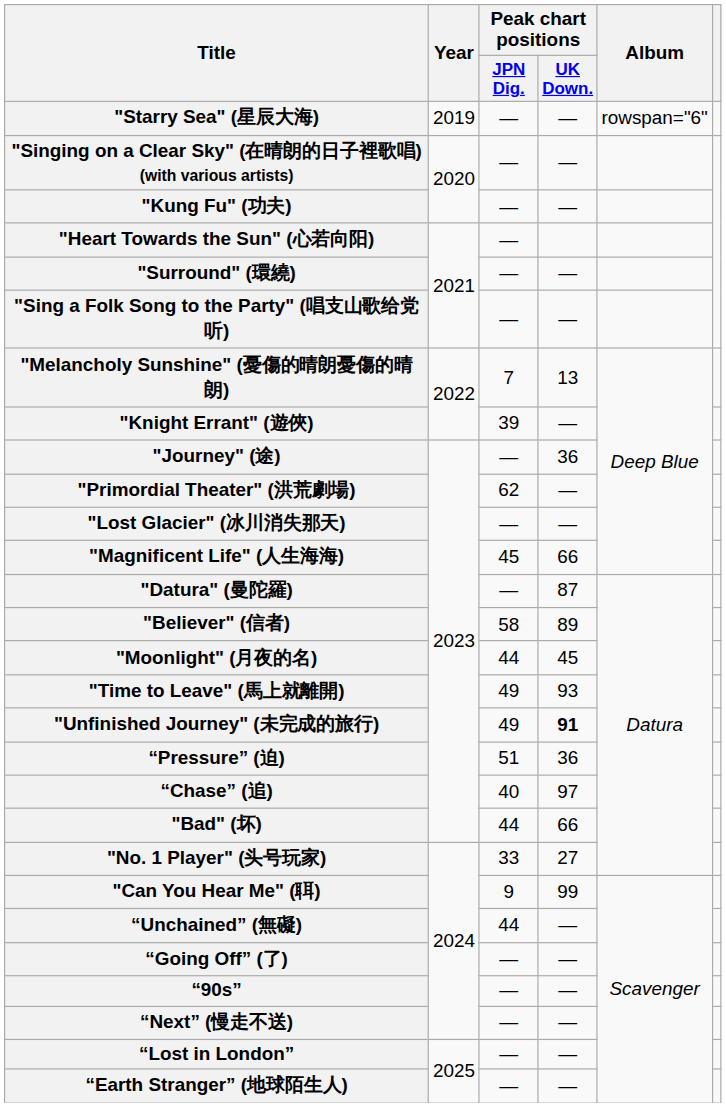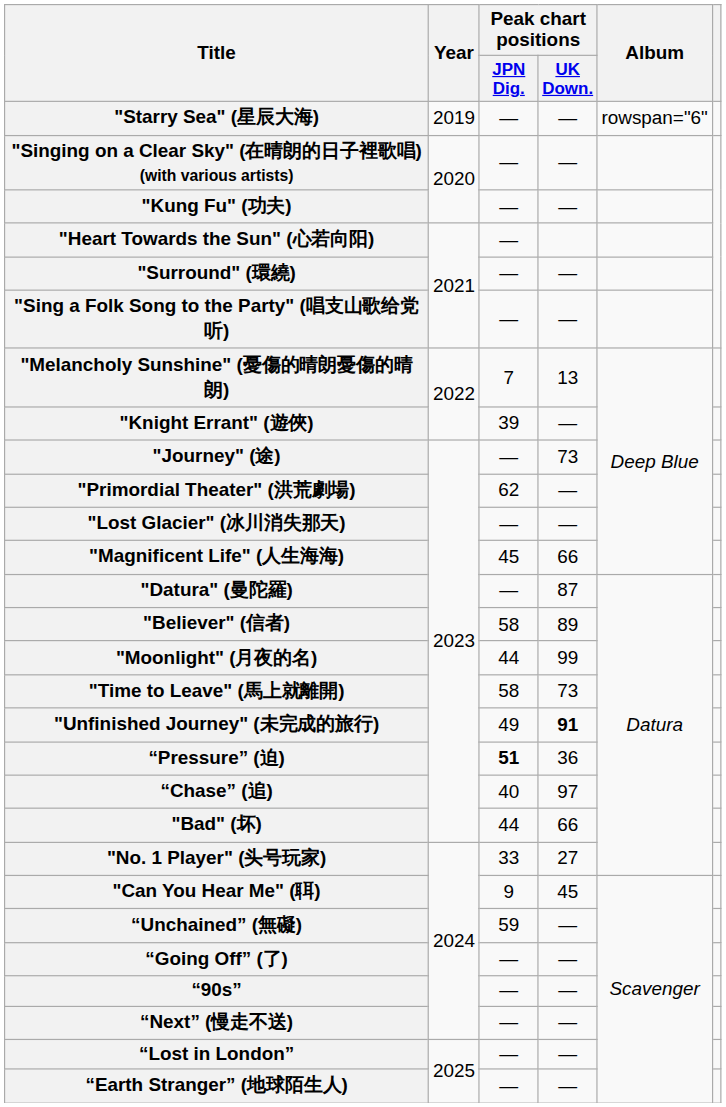(568, 456) 36 -> (568, 456) 73
(568, 657) 45 -> (568, 657) 99
(509, 691) 49 -> (509, 691) 58
(568, 691) 93 -> (568, 691) 73
(509, 758) normal -> (509, 758) bold
(568, 892) 99 -> (568, 892) 45
(509, 925) 44 -> (509, 925) 59
